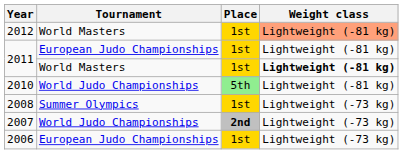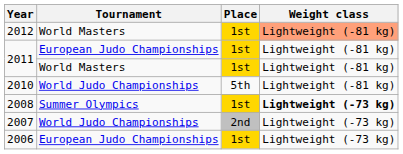(329, 67) bold -> (329, 67) normal
(240, 85) lightgreen background -> (240, 85) no background
(329, 103) normal -> (329, 103) bold
(240, 121) bold -> (240, 121) normal
